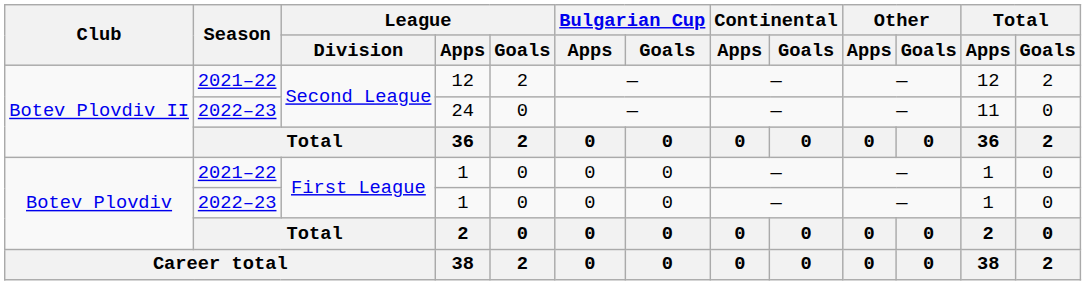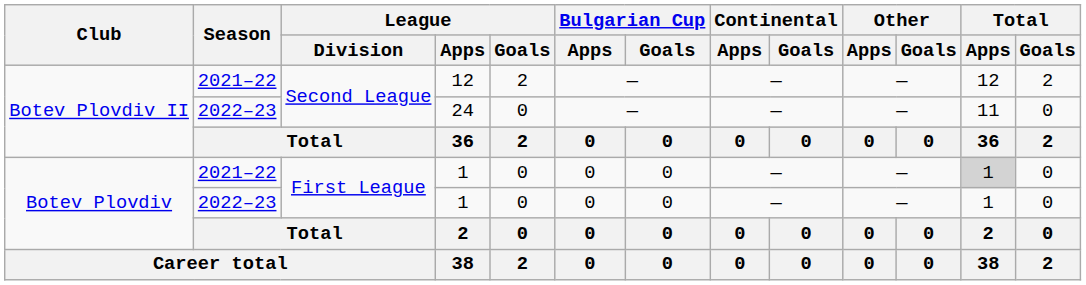(988, 173) no background -> (988, 173) lightgrey background
